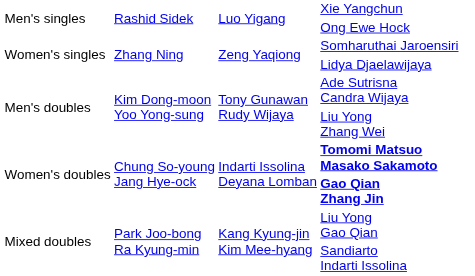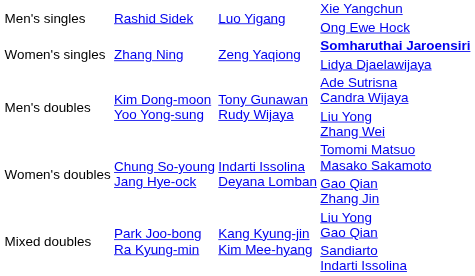(389, 46) normal -> (395, 46) bold
(379, 157) bold -> (376, 157) normal
(352, 191) bold -> (350, 191) normal
